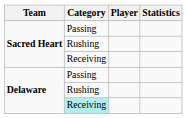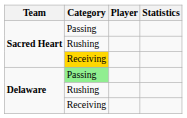(86, 59) no background -> (86, 59) gold background
(82, 74) no background -> (82, 74) lightgreen background
(86, 105) paleturquoise background -> (86, 105) no background
